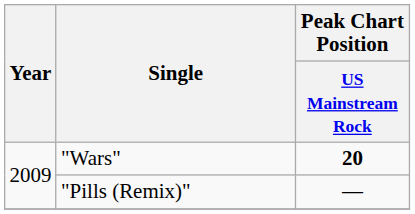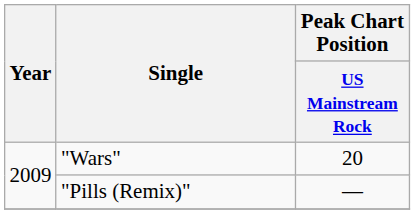(352, 158) bold -> (352, 158) normal
